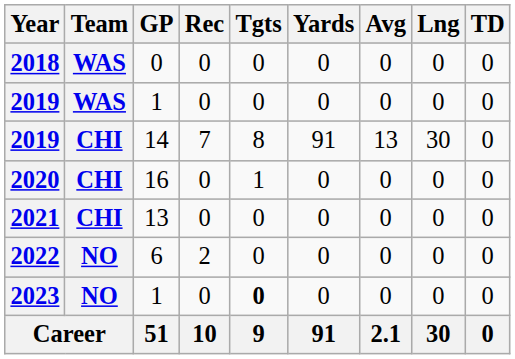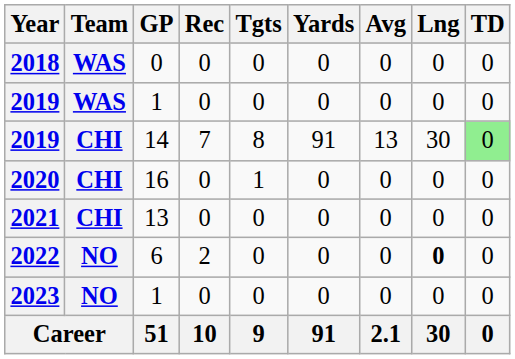(488, 140) no background -> (488, 140) lightgreen background
(438, 256) normal -> (438, 256) bold
(259, 295) bold -> (259, 295) normal
